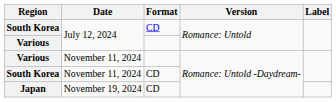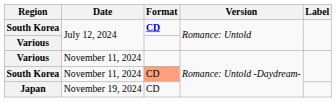(153, 27) normal -> (153, 27) bold
(153, 74) no background -> (153, 74) lightsalmon background
